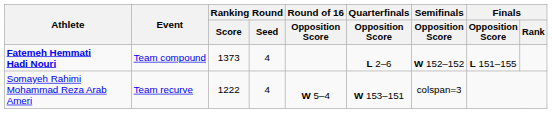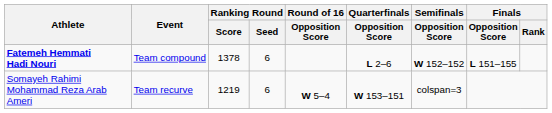(229, 58) 1373 -> (229, 58) 1378
(267, 58) 4 -> (267, 58) 6
(229, 90) 1222 -> (229, 90) 1219
(267, 90) 4 -> (267, 90) 6
